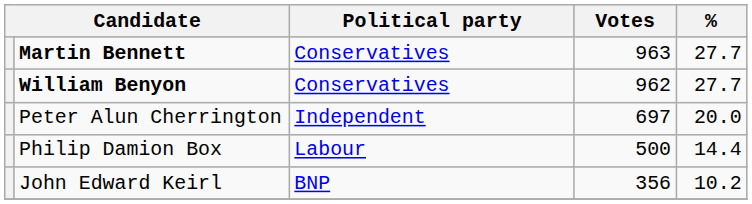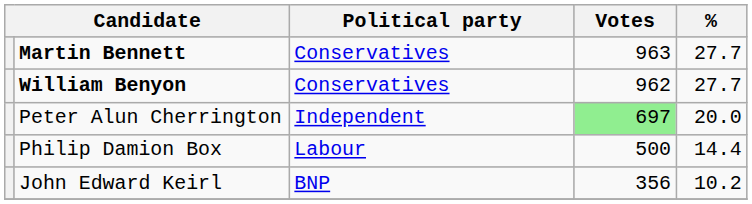(653, 118) no background -> (653, 118) lightgreen background
